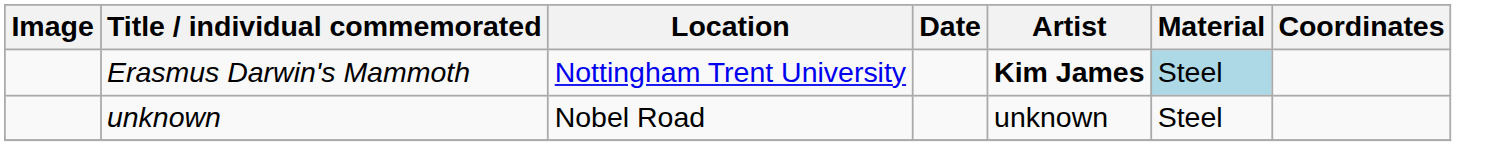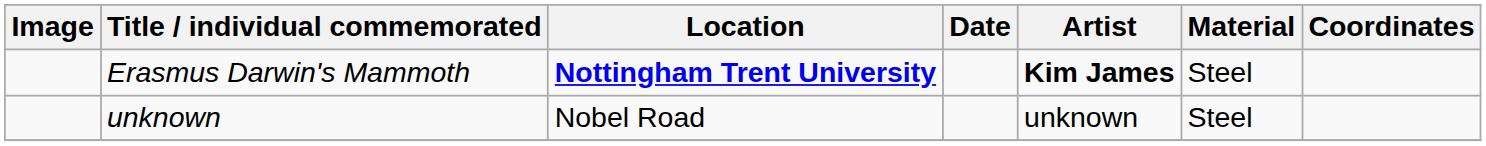(730, 72) normal -> (745, 72) bold
(1190, 72) lightblue background -> (1220, 72) no background
